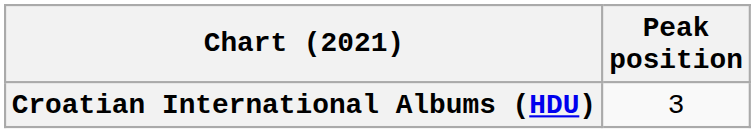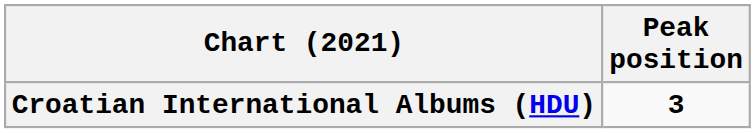(676, 105) normal -> (676, 105) bold
